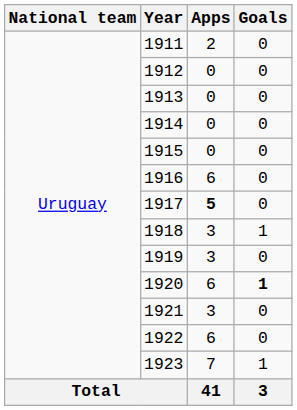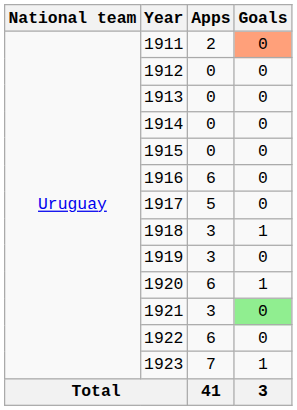(263, 45) no background -> (263, 45) lightsalmon background
(211, 205) bold -> (211, 205) normal
(263, 285) bold -> (263, 285) normal
(263, 312) no background -> (263, 312) lightgreen background
